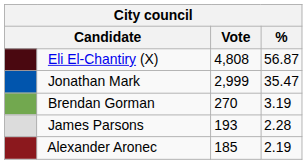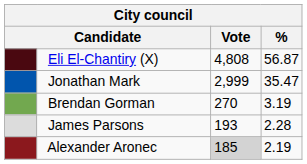(226, 147) no background -> (226, 147) lightgrey background
